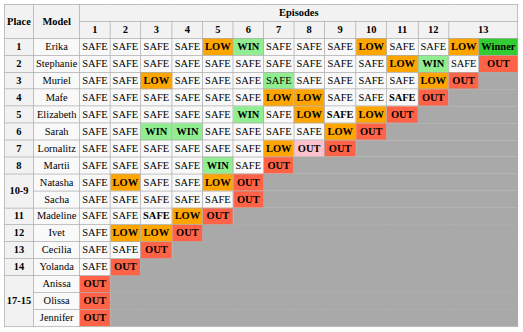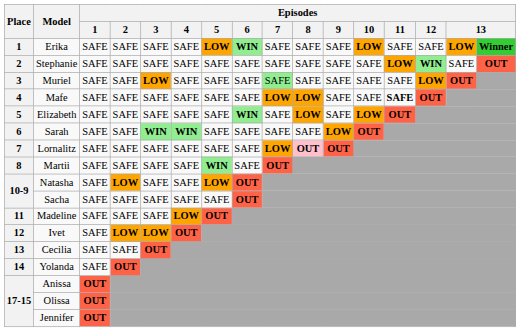(340, 114) bold -> (338, 114) normal
(156, 216) bold -> (156, 216) normal
